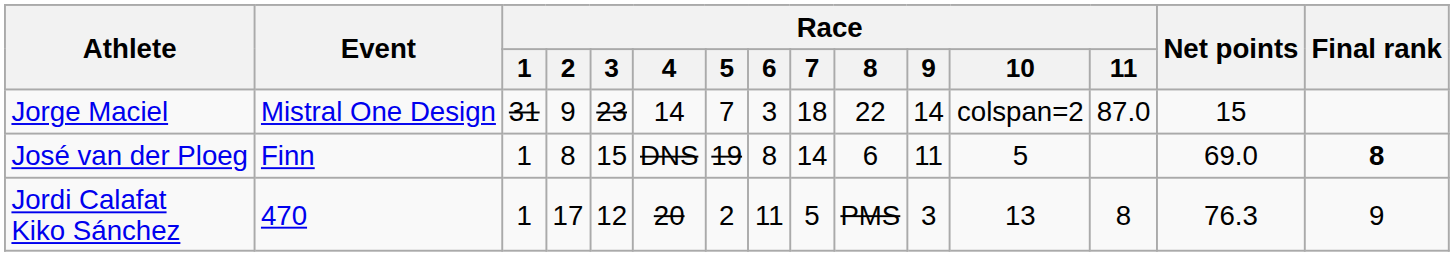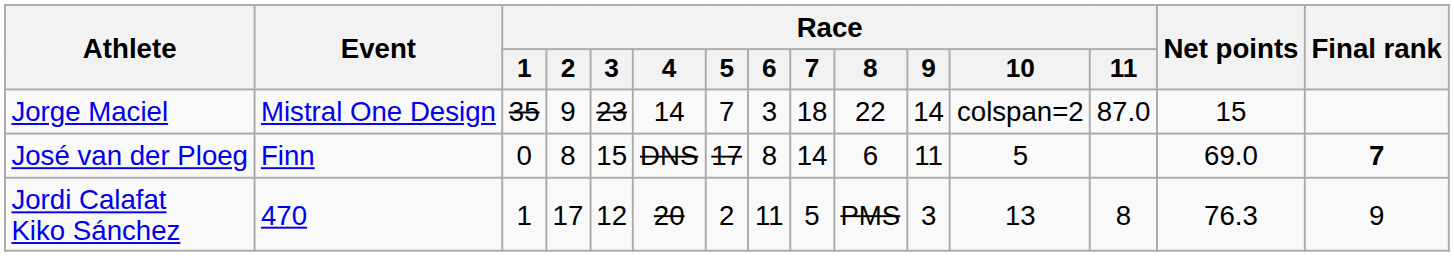(524, 112) 31 -> (524, 112) 35
(524, 156) 1 -> (524, 156) 0
(727, 156) 19 -> (727, 156) 17
(1377, 156) 8 -> (1377, 156) 7
